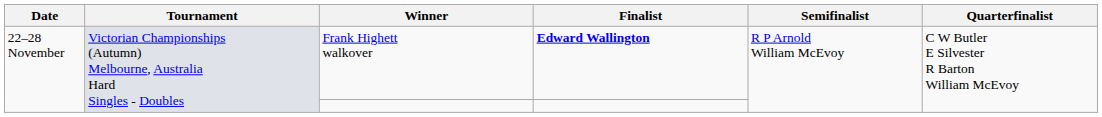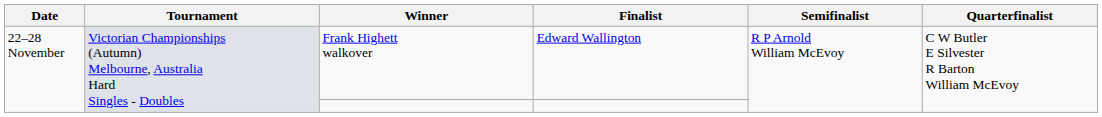(593, 37) bold -> (589, 37) normal
